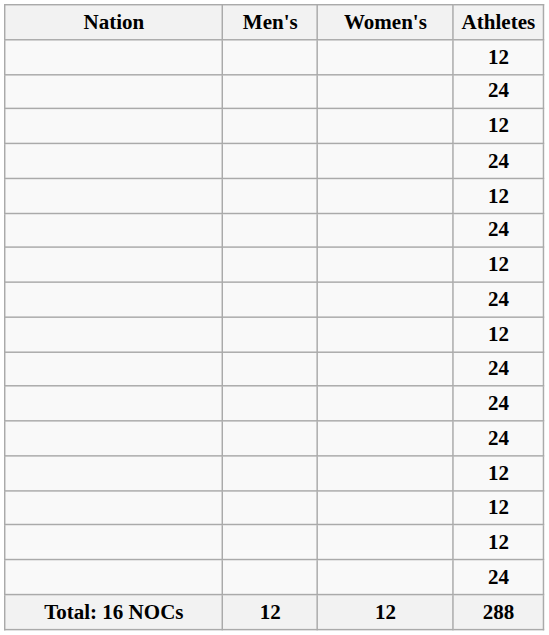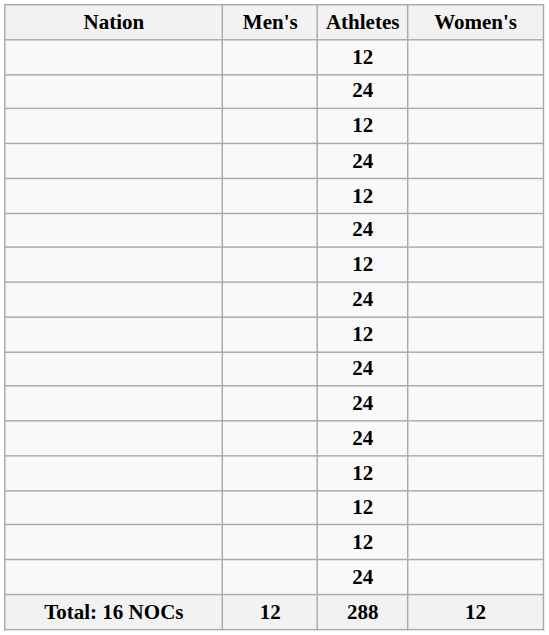columns swapped: (385, 22) <-> (498, 22)
